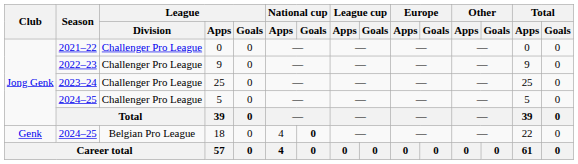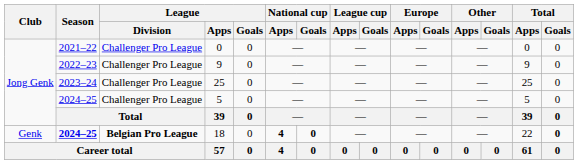(78, 133) normal -> (78, 133) bold
(152, 133) normal -> (152, 133) bold
(281, 133) normal -> (281, 133) bold
(558, 133) normal -> (558, 133) bold
